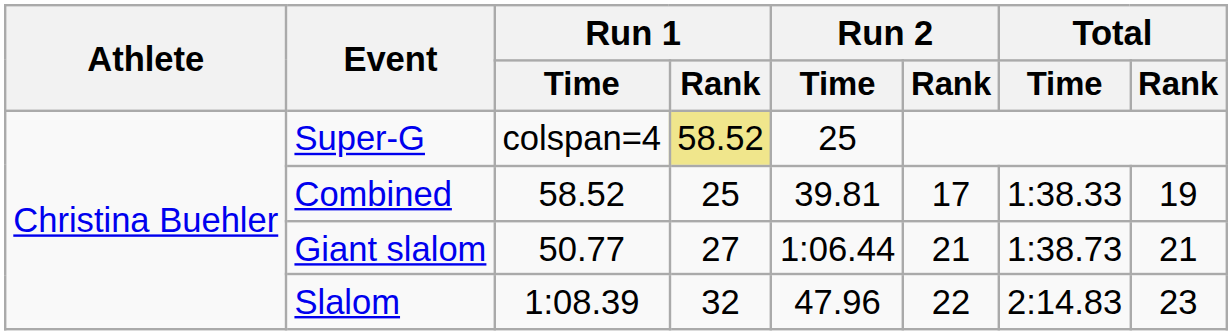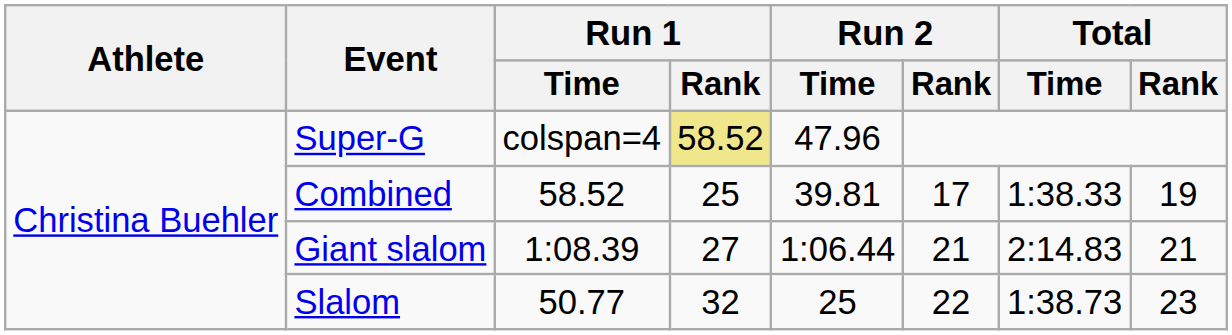(837, 139) 25 -> (837, 139) 47.96
(582, 248) 50.77 -> (582, 248) 1:08.39
(1065, 248) 1:38.73 -> (1065, 248) 2:14.83
(582, 303) 1:08.39 -> (582, 303) 50.77
(837, 303) 47.96 -> (837, 303) 25
(1065, 303) 2:14.83 -> (1065, 303) 1:38.73
